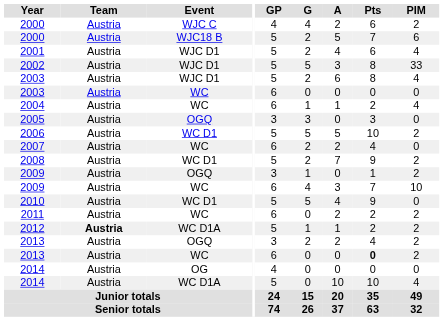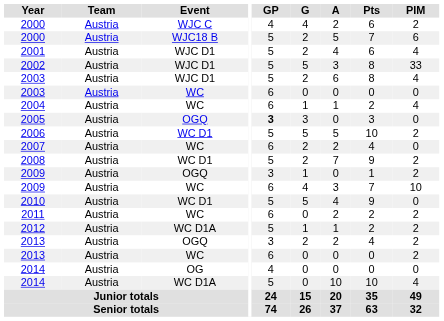(274, 119) normal -> (271, 119) bold
(104, 228) bold -> (102, 228) normal
(373, 255) bold -> (372, 255) normal
